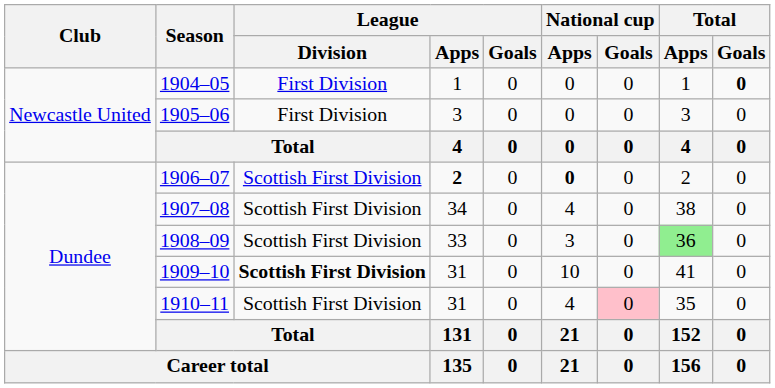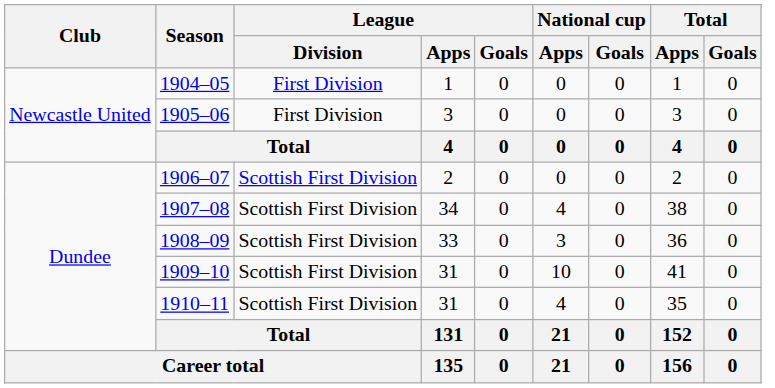(741, 83) bold -> (732, 83) normal
(457, 177) bold -> (448, 177) normal
(570, 177) bold -> (561, 177) normal
(686, 240) lightgreen background -> (677, 240) no background
(332, 271) bold -> (328, 271) normal
(629, 303) pink background -> (620, 303) no background
